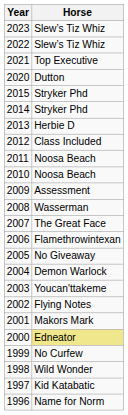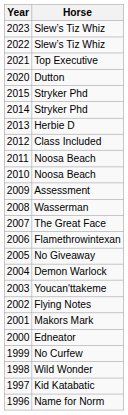(55, 337) khaki background -> (55, 337) no background
